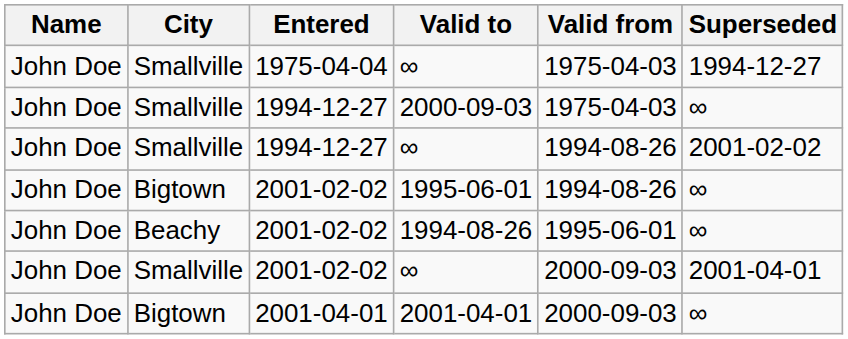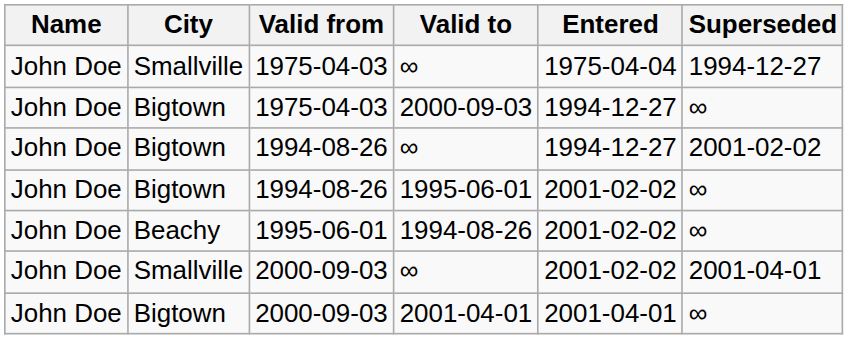columns swapped: (610, 25) <-> (321, 25)
(188, 107) Smallville -> (180, 107) Bigtown
(188, 148) Smallville -> (180, 148) Bigtown
